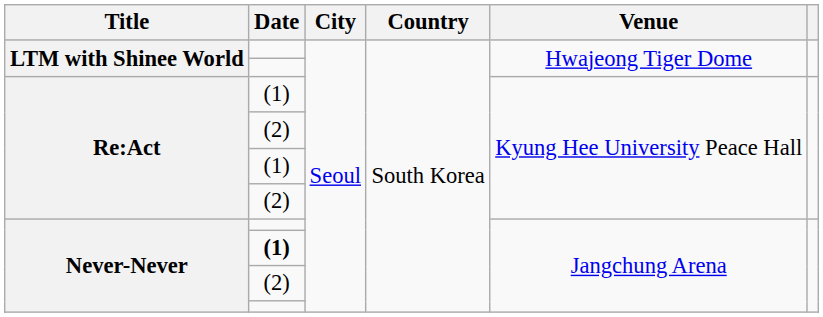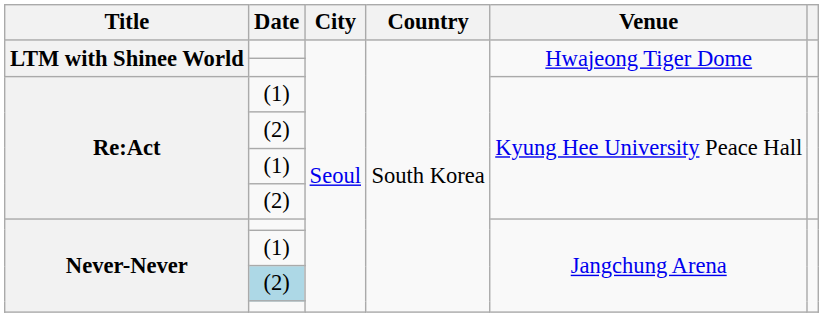(277, 247) bold -> (277, 247) normal
(277, 283) no background -> (277, 283) lightblue background
